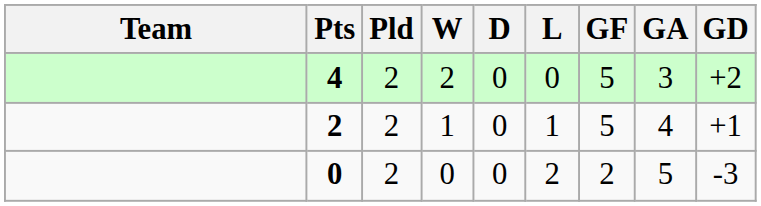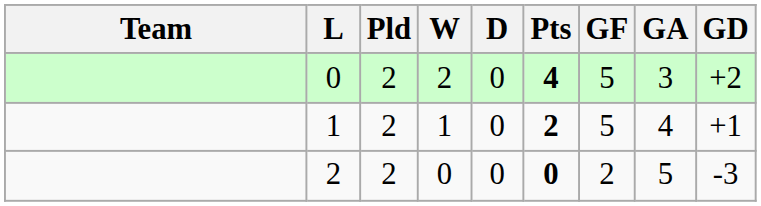columns swapped: (335, 28) <-> (552, 28)
